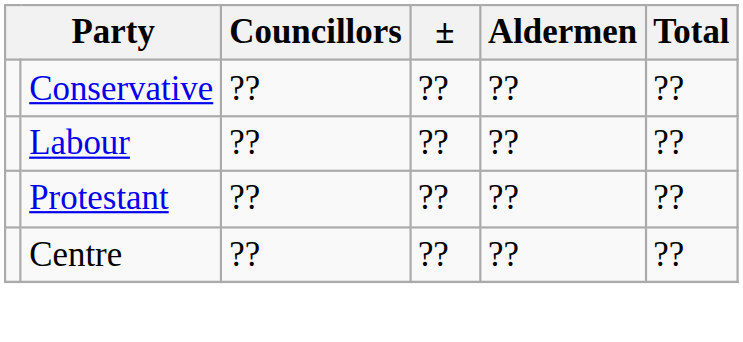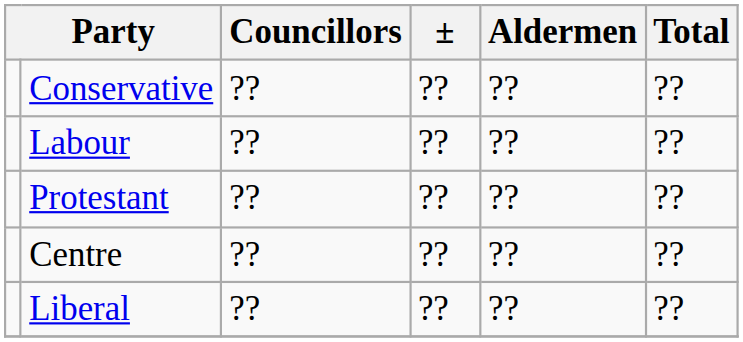+ row: (80, 308)
